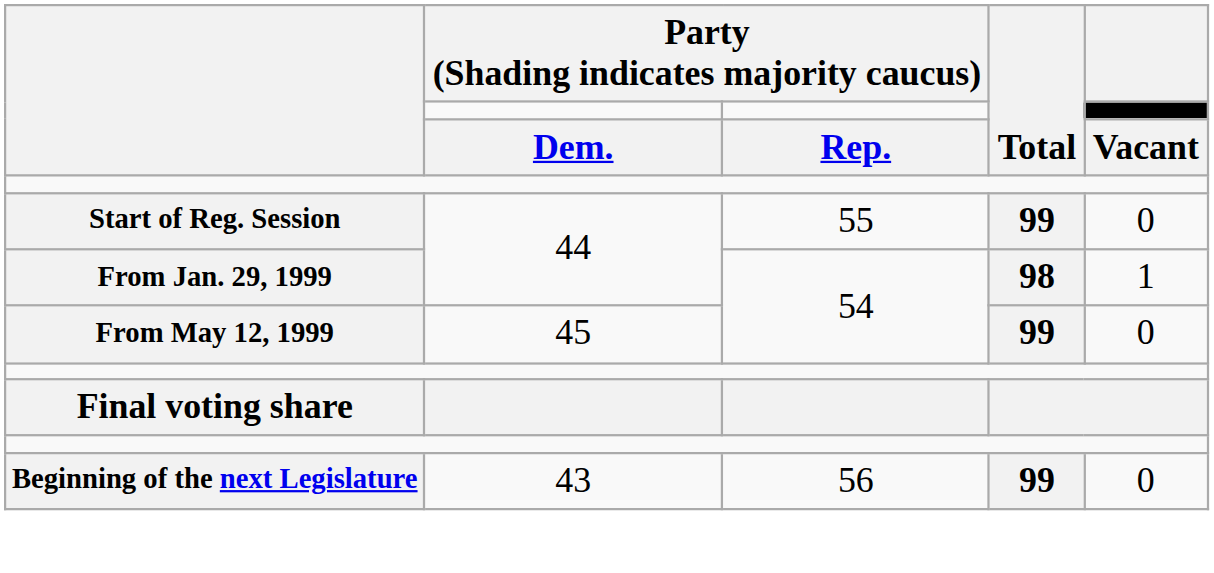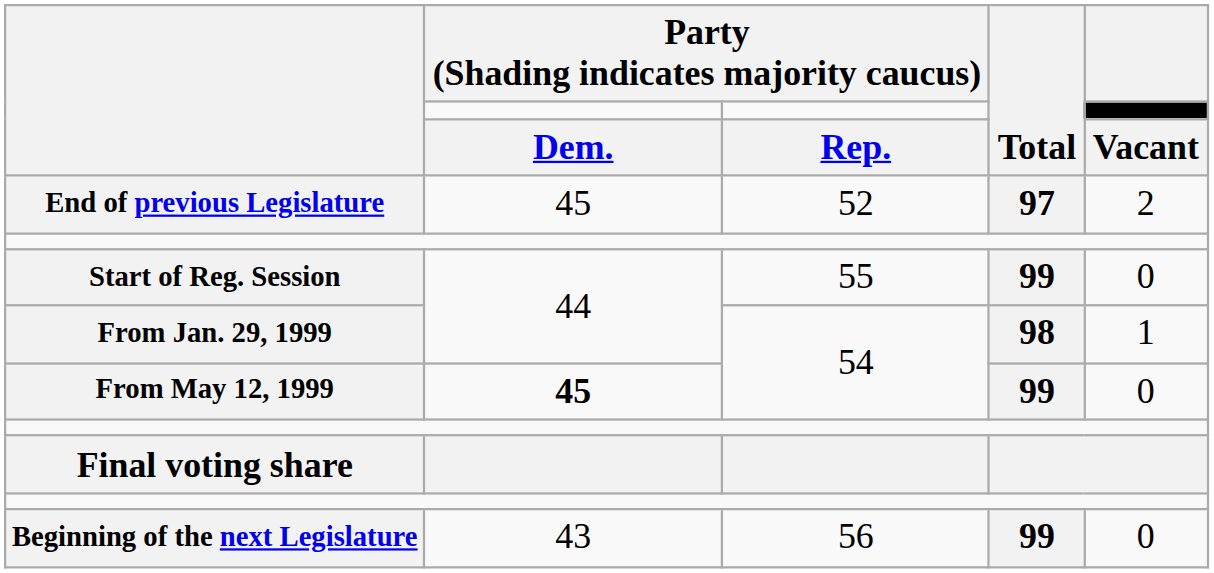+ row: (215, 203)
(573, 333) normal -> (573, 390) bold
